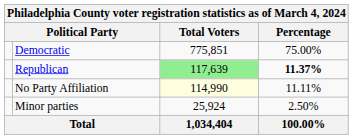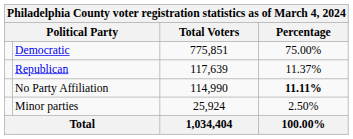(209, 69) lightgreen background -> (209, 69) no background
(303, 69) bold -> (303, 69) normal
(209, 87) lightyellow background -> (209, 87) no background
(303, 87) normal -> (303, 87) bold
